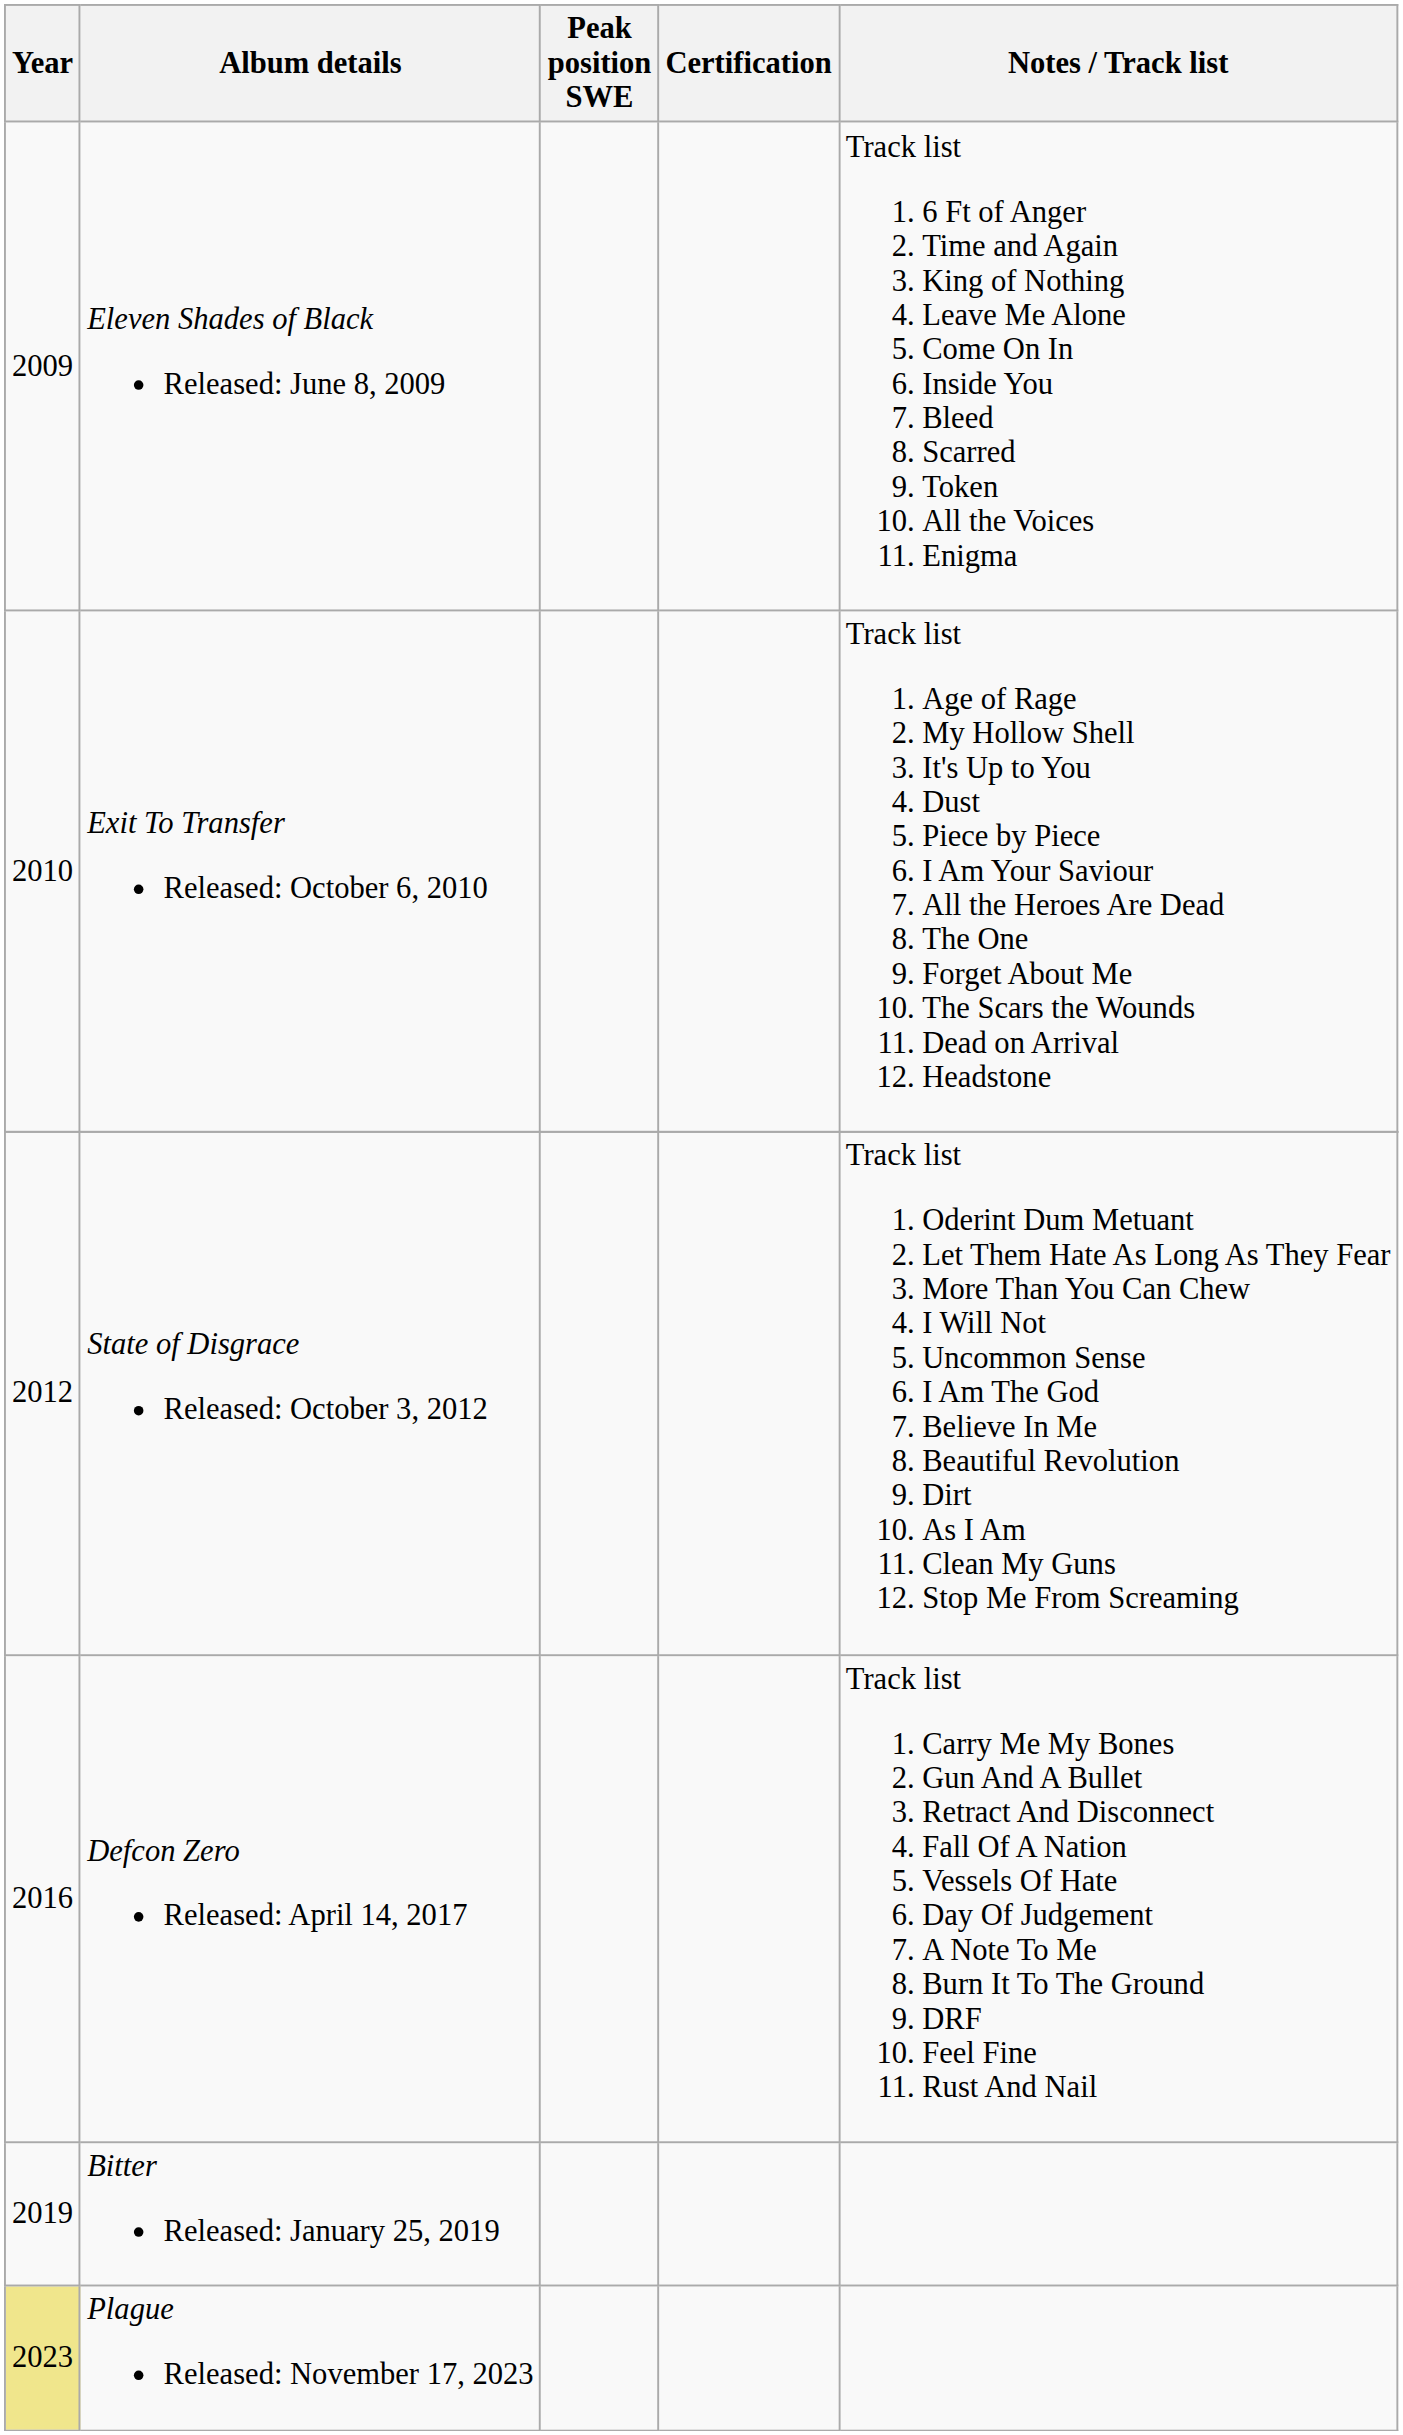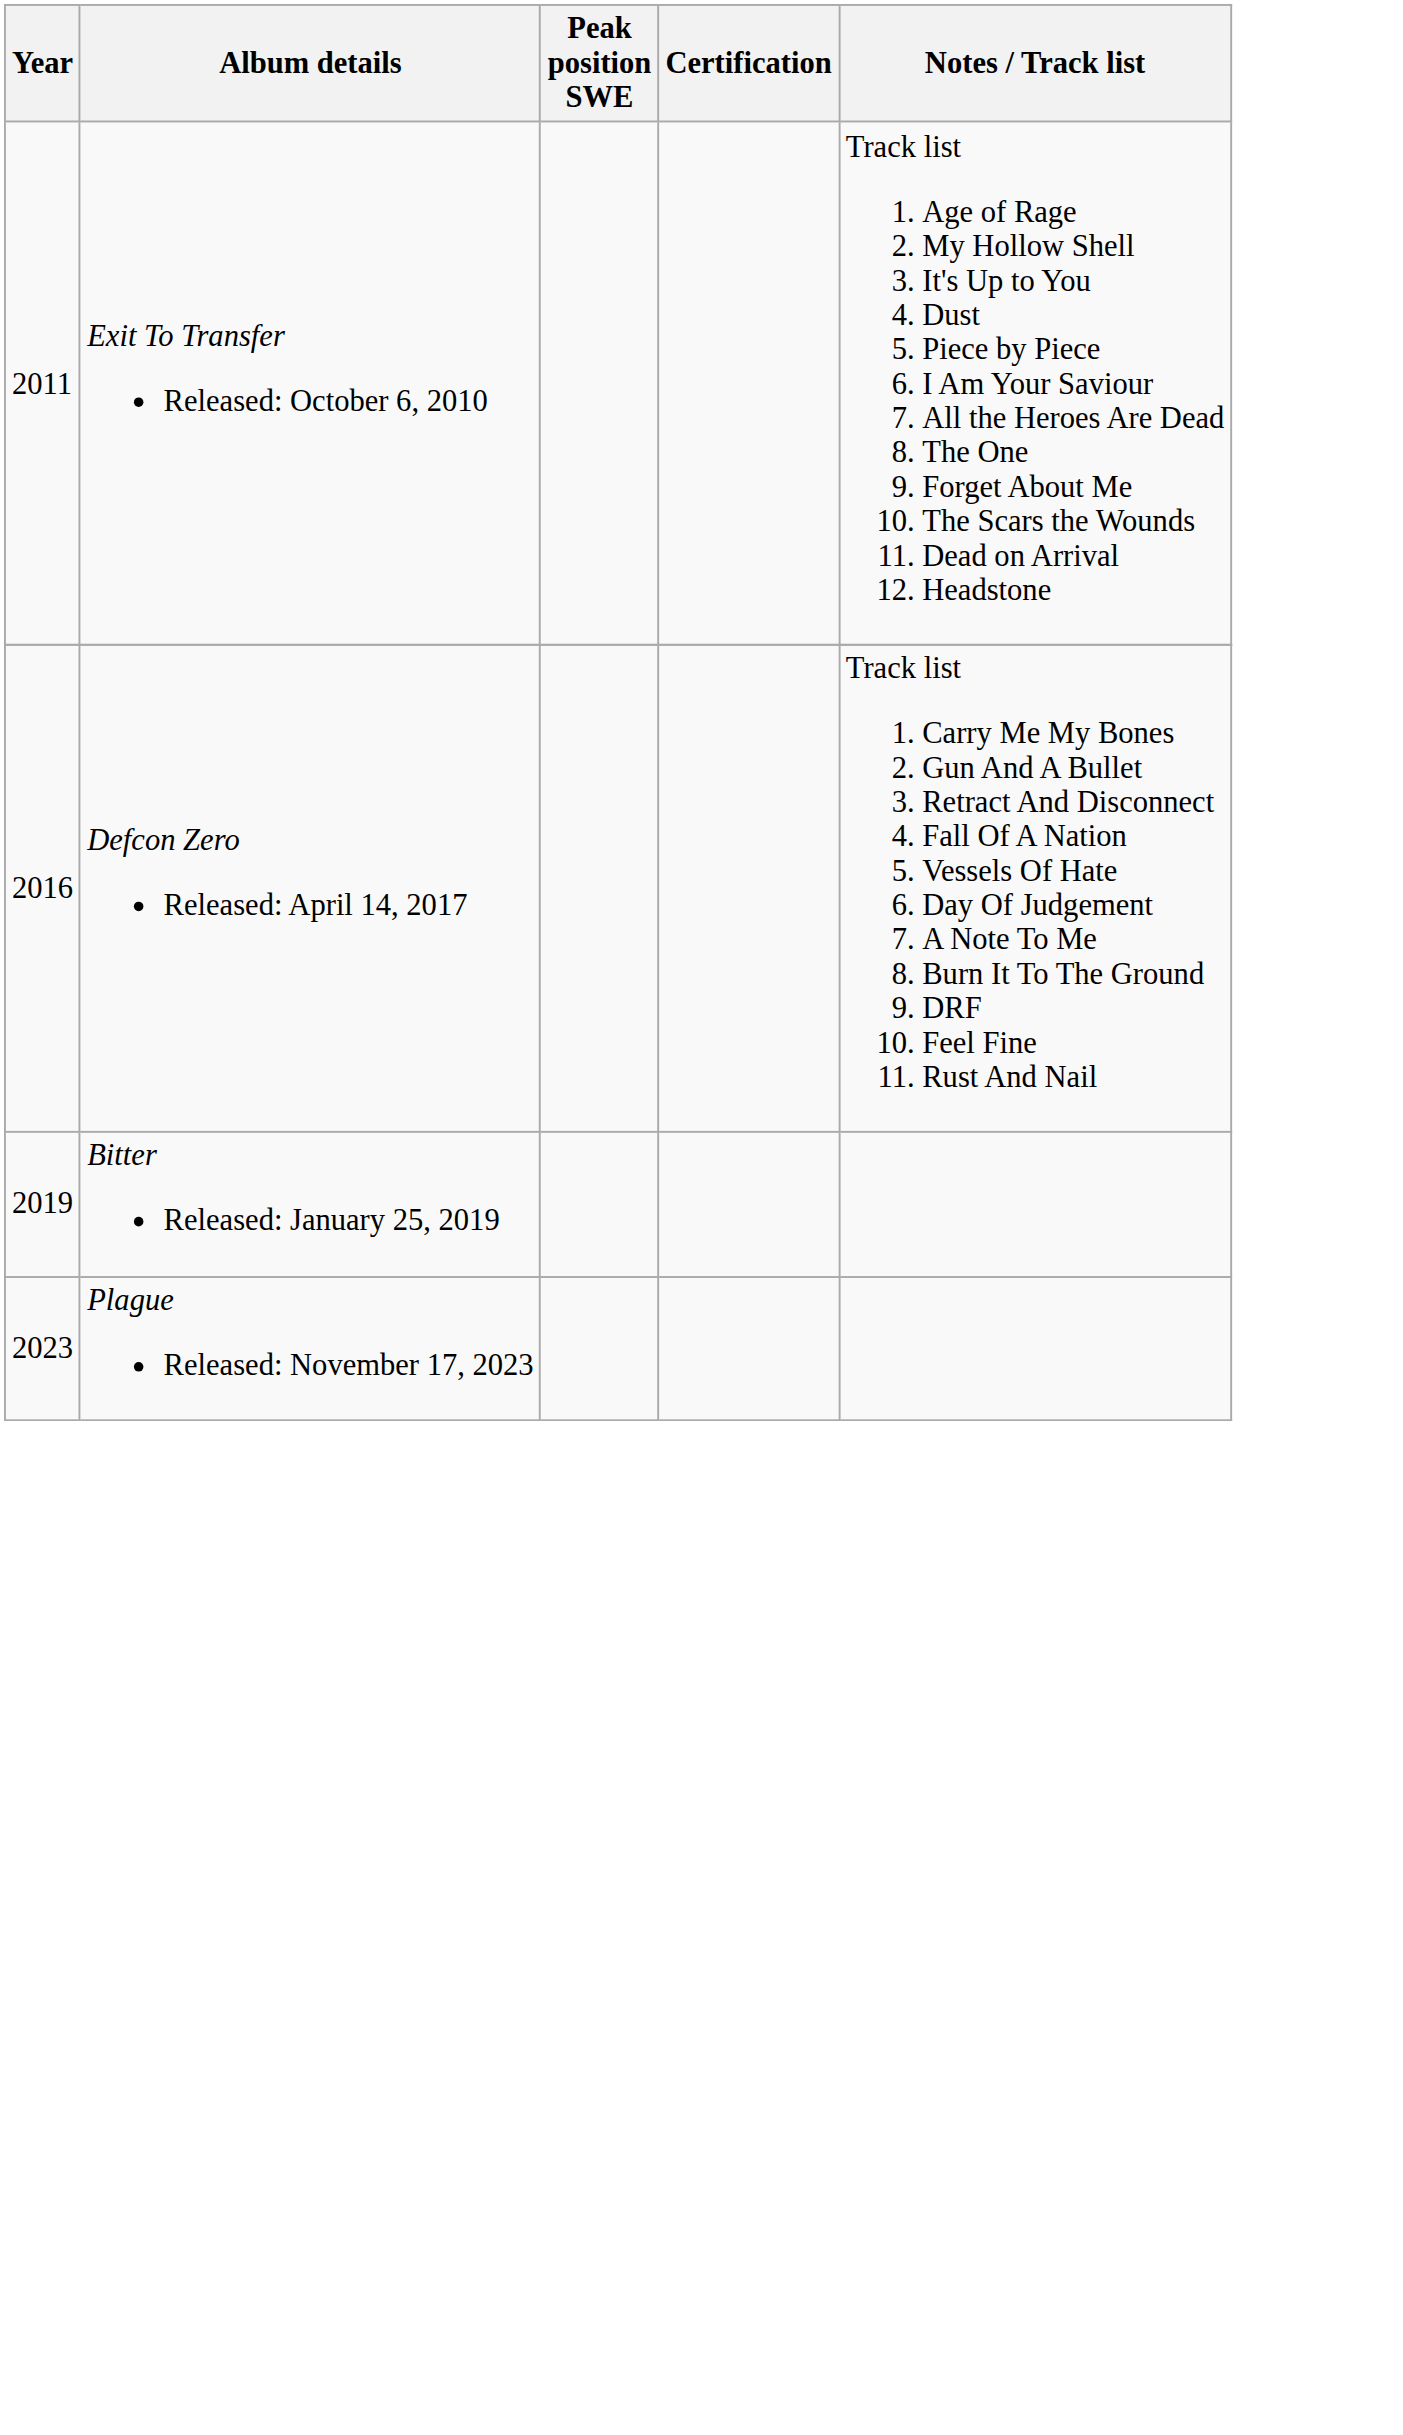- row: (310, 351)
(43, 870) 2010 -> (42, 382) 2011
- row: (310, 1378)
(43, 2357) khaki background -> (43, 1347) no background
